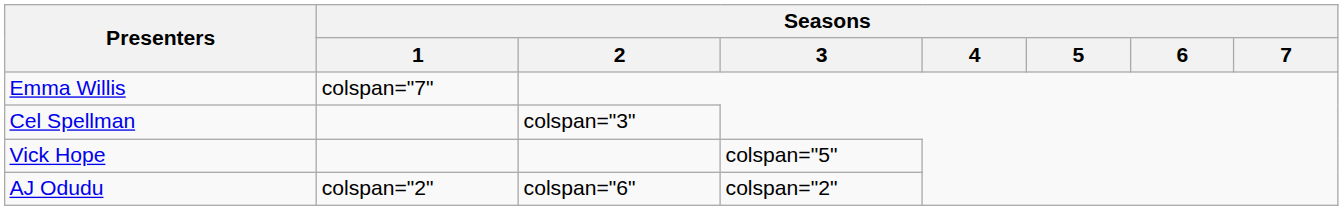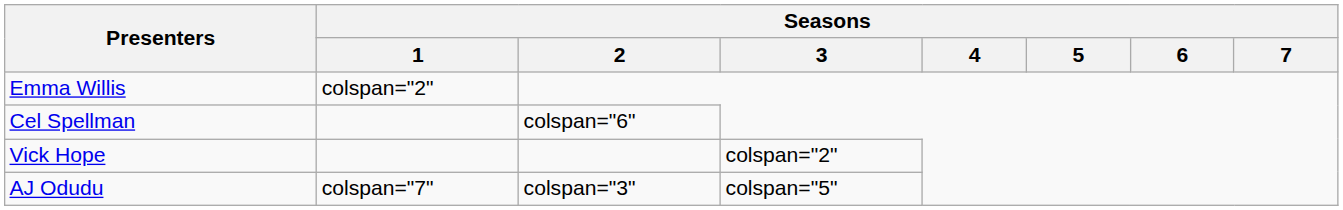(378, 88) colspan="7" -> (378, 88) colspan="2"
(580, 121) colspan="3" -> (580, 121) colspan="6"
(782, 155) colspan="5" -> (782, 155) colspan="2"
(378, 188) colspan="2" -> (378, 188) colspan="7"
(580, 188) colspan="6" -> (580, 188) colspan="3"
(782, 188) colspan="2" -> (782, 188) colspan="5"
